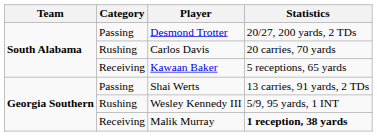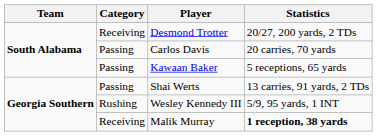(116, 31) Passing -> (122, 31) Receiving
(118, 49) Rushing -> (116, 49) Passing
(122, 67) Receiving -> (116, 67) Passing
